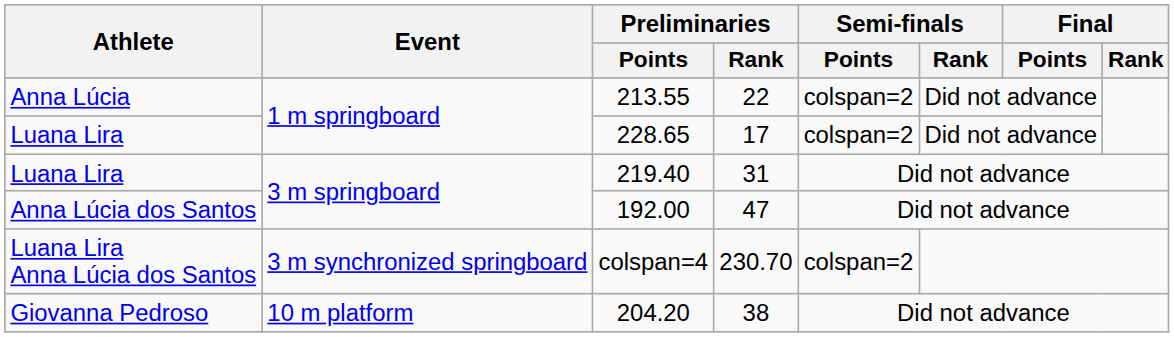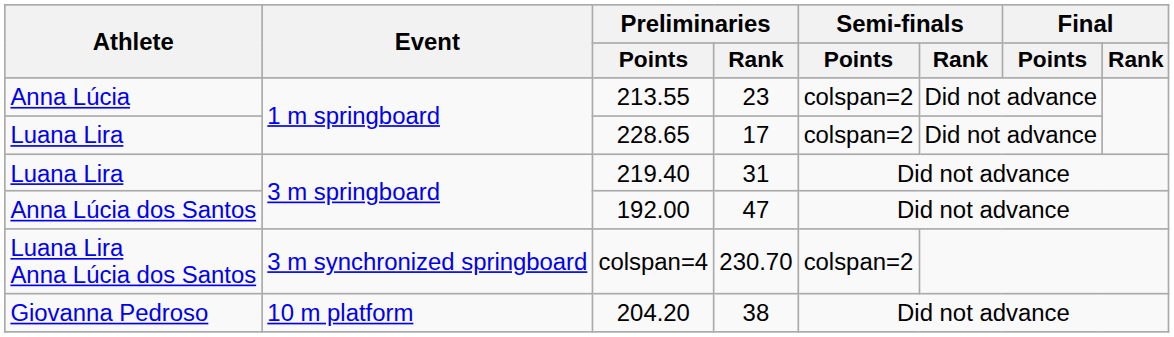(756, 98) 22 -> (756, 98) 23
